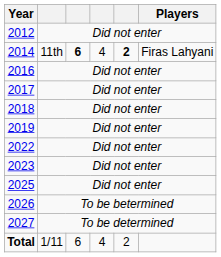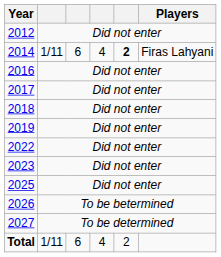(52, 52) 11th -> (52, 52) 1/11
(78, 52) bold -> (78, 52) normal
